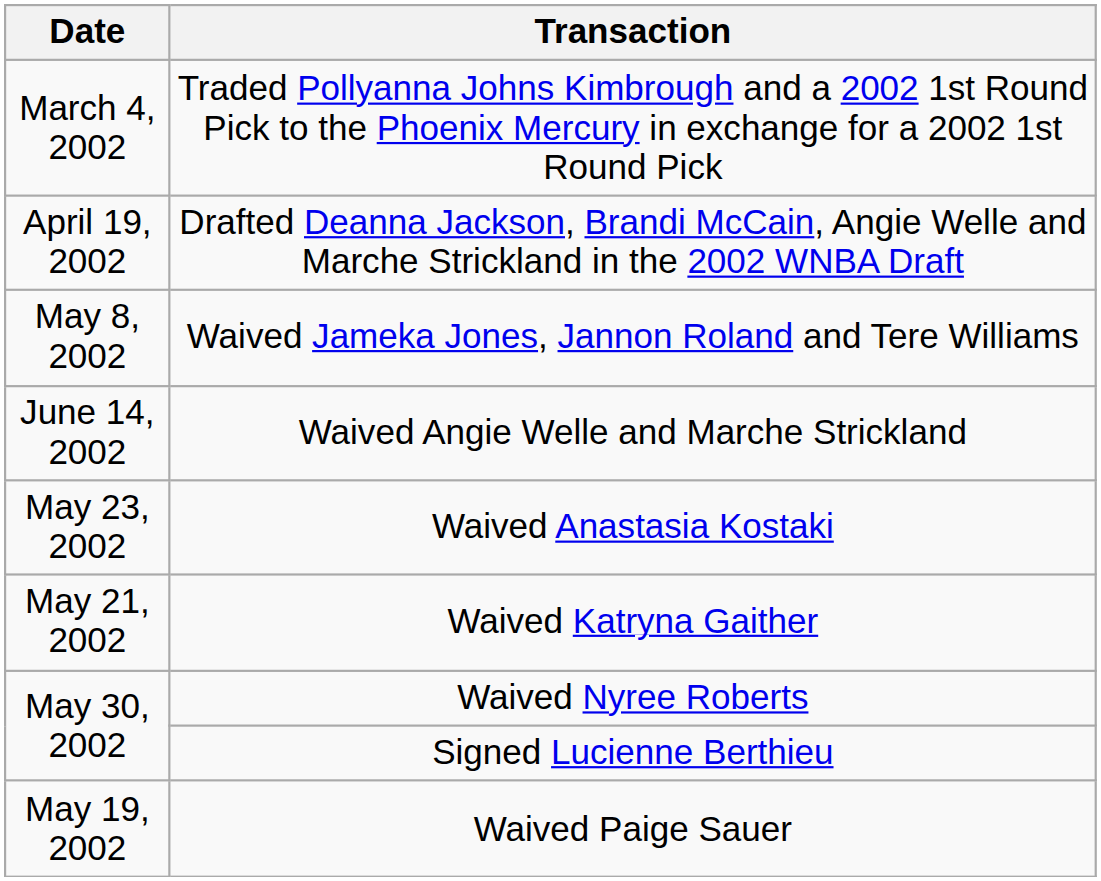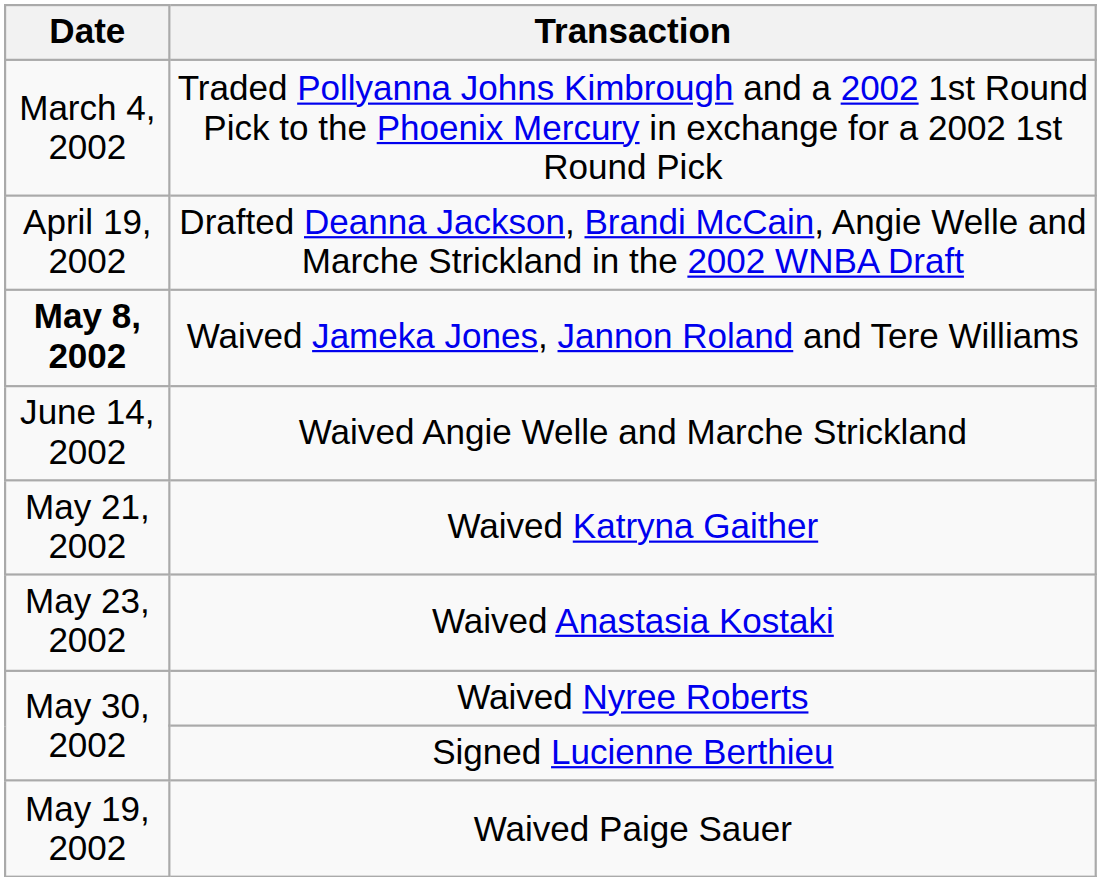(87, 336) normal -> (87, 336) bold
rows swapped: (633, 621) <-> (633, 526)
